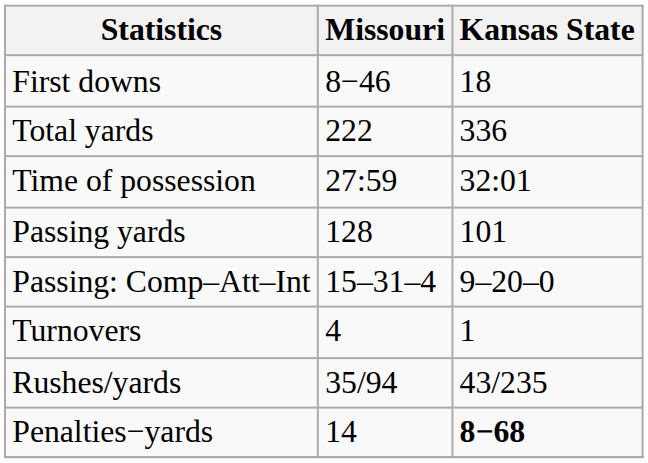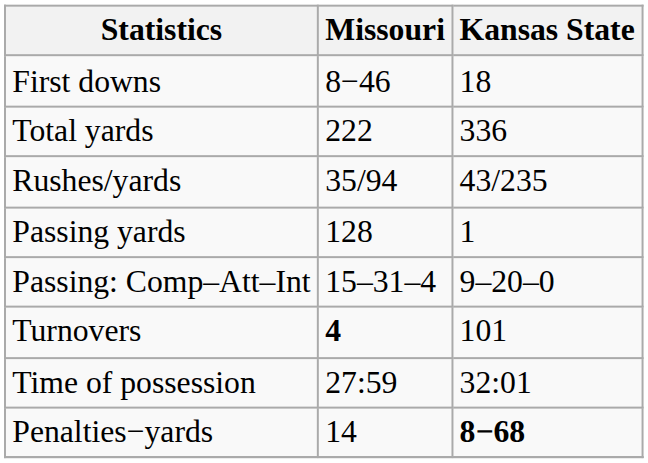rows swapped: (97, 381) <-> (134, 181)
(483, 231) 101 -> (467, 231) 1
(333, 331) normal -> (333, 331) bold
(467, 331) 1 -> (483, 331) 101
